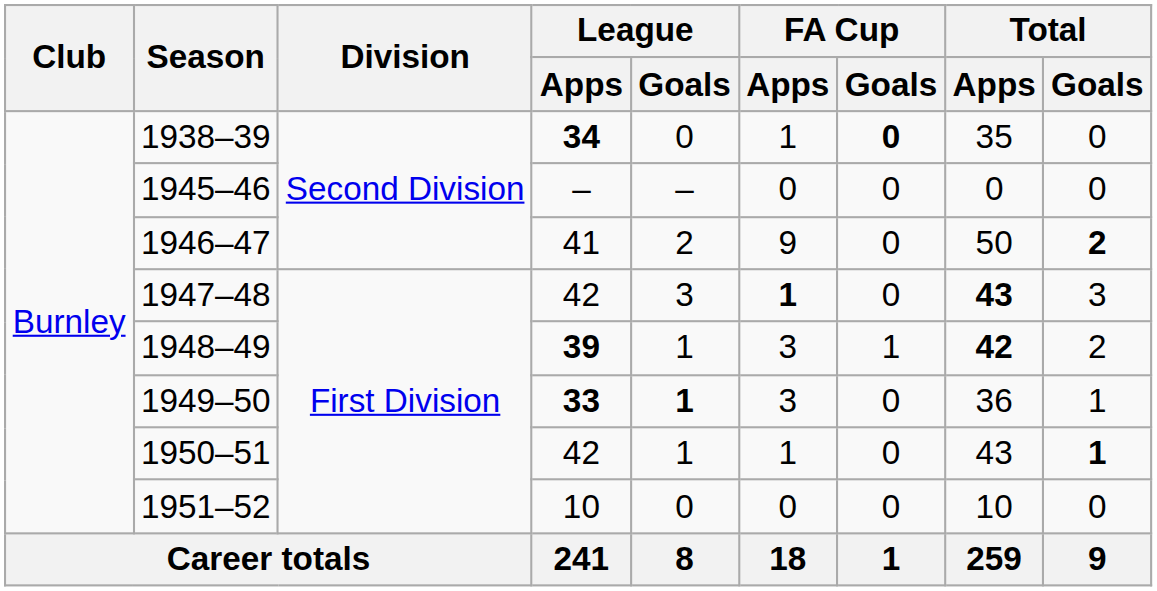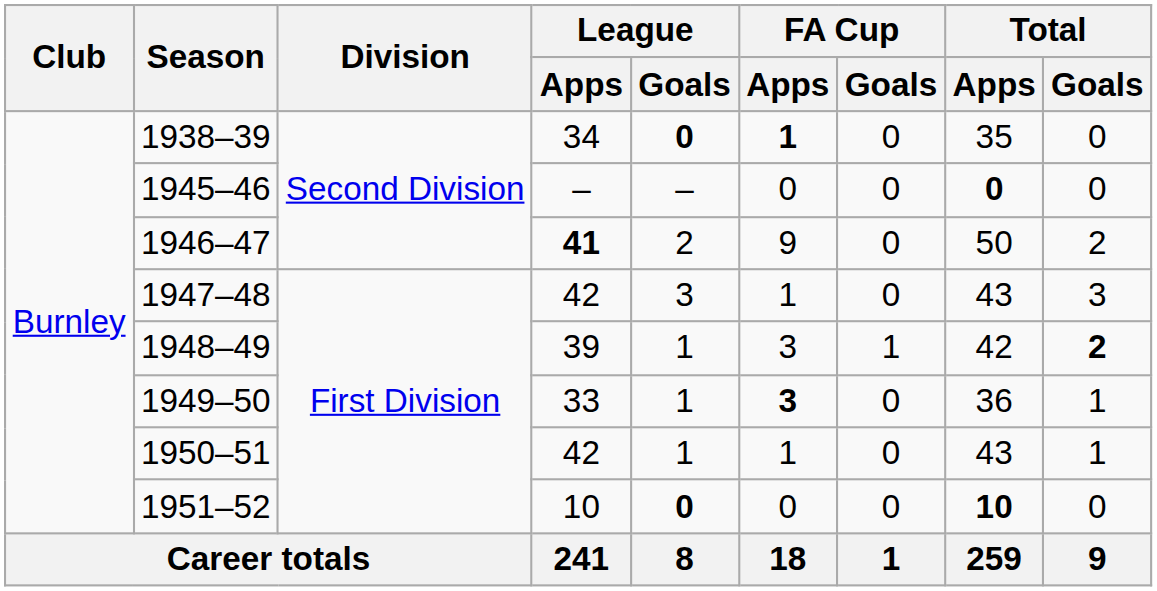(581, 136) bold -> (581, 136) normal
(685, 136) normal -> (685, 136) bold
(788, 136) normal -> (788, 136) bold
(891, 136) bold -> (891, 136) normal
(994, 189) normal -> (994, 189) bold
(581, 242) normal -> (581, 242) bold
(1097, 242) bold -> (1097, 242) normal
(788, 294) bold -> (788, 294) normal
(994, 294) bold -> (994, 294) normal
(581, 347) bold -> (581, 347) normal
(994, 347) bold -> (994, 347) normal
(1097, 347) normal -> (1097, 347) bold
(581, 400) bold -> (581, 400) normal
(685, 400) bold -> (685, 400) normal
(788, 400) normal -> (788, 400) bold
(1097, 453) bold -> (1097, 453) normal
(685, 505) normal -> (685, 505) bold
(994, 505) normal -> (994, 505) bold
